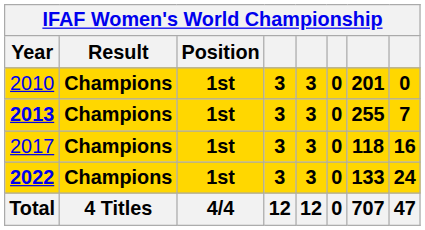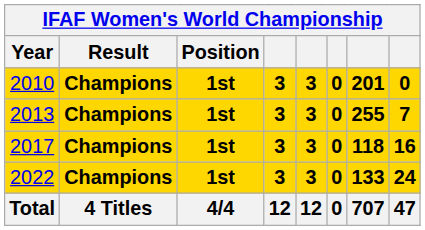(32, 114) bold -> (32, 114) normal
(32, 177) bold -> (32, 177) normal
